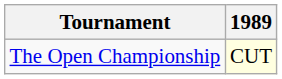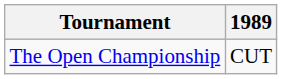(251, 56) lightyellow background -> (251, 56) no background
